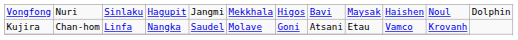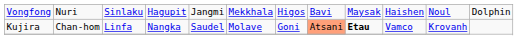(326, 27) no background -> (326, 27) lightsalmon background
(359, 27) normal -> (359, 27) bold
